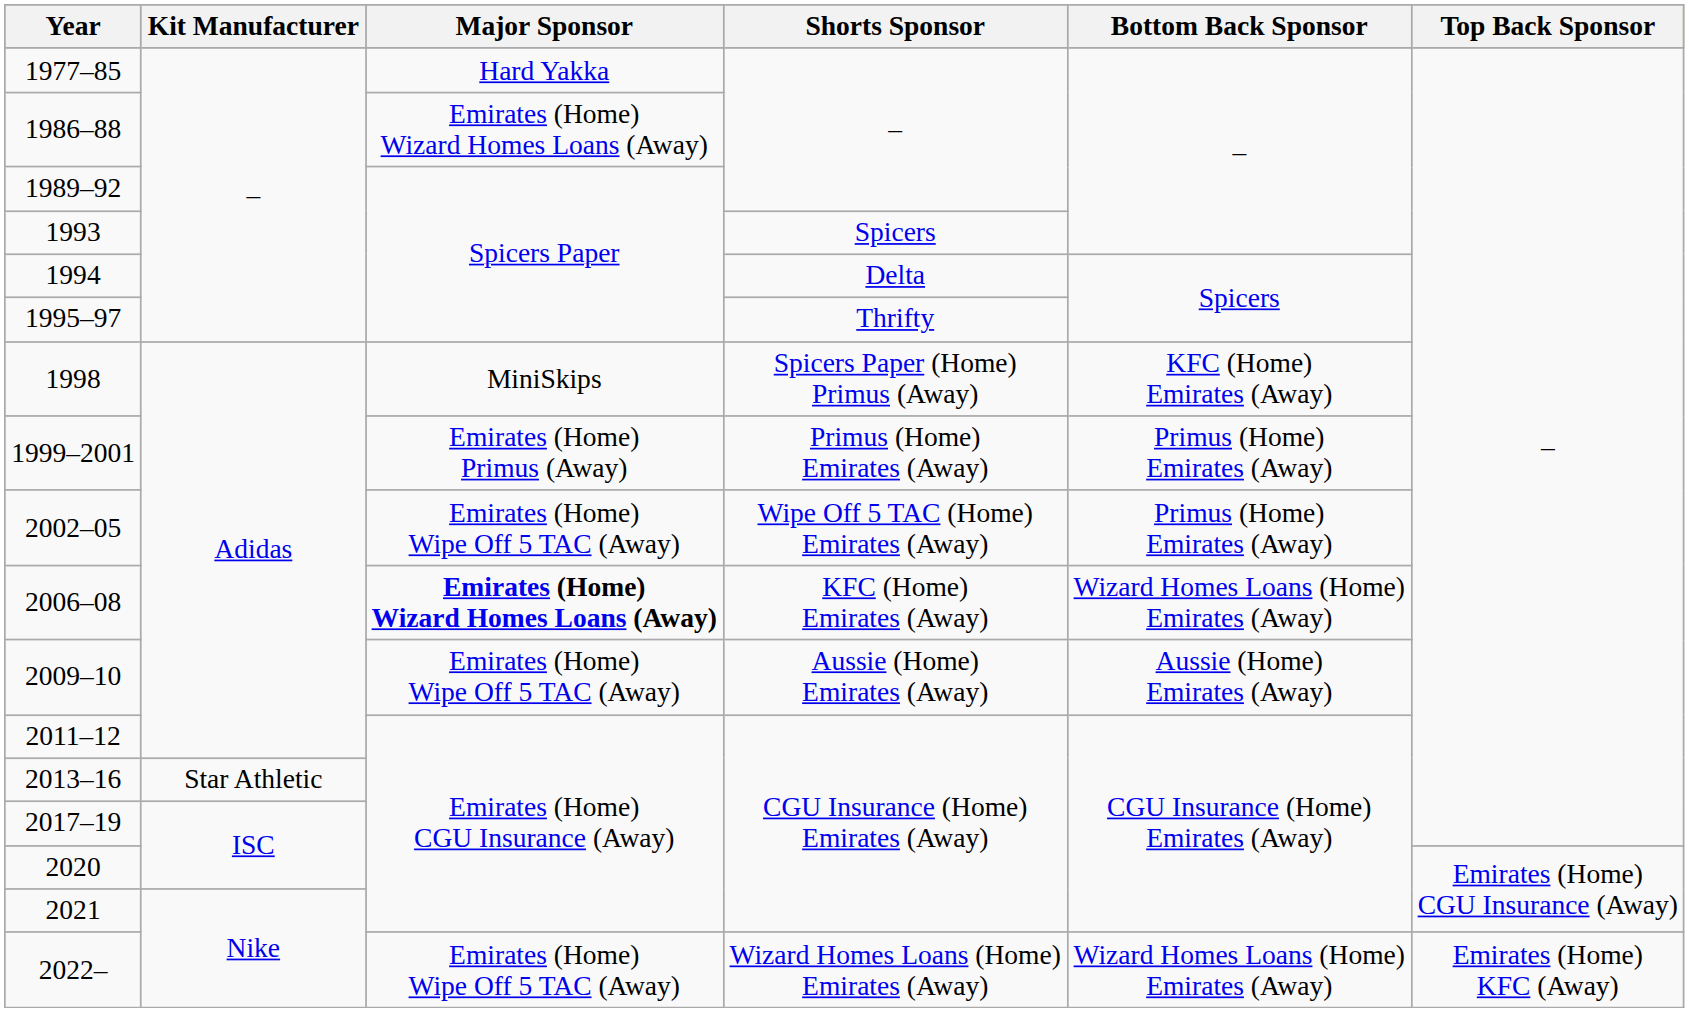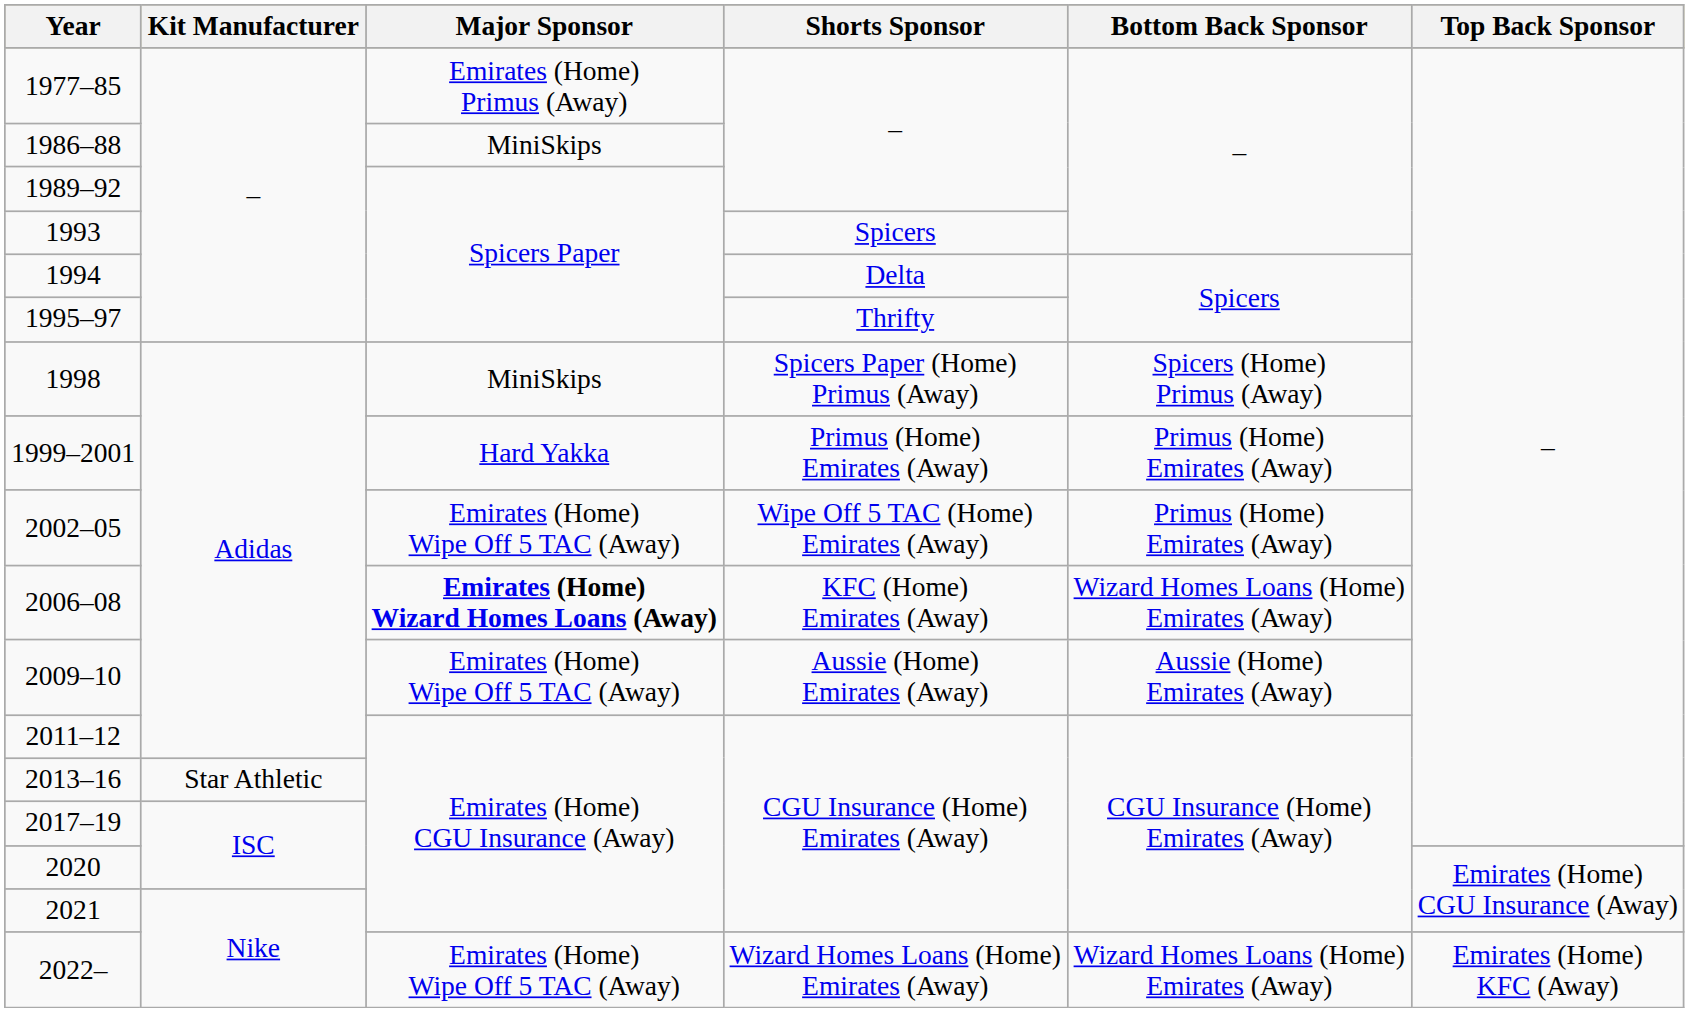(544, 69) Hard Yakka -> (544, 85) Emirates (Home) Primus (Away)
(544, 129) Emirates (Home) Wizard Homes Loans (Away) -> (544, 144) MiniSkips
(1239, 378) KFC (Home) Emirates (Away) -> (1239, 378) Spicers (Home) Primus (Away)
(544, 452) Emirates (Home) Primus (Away) -> (544, 452) Hard Yakka
